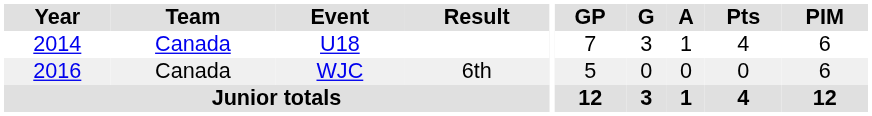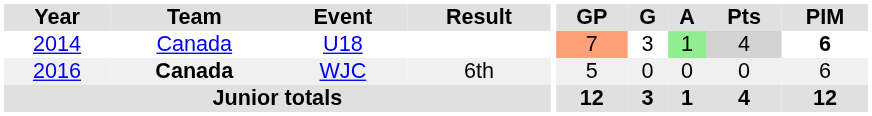(590, 44) no background -> (592, 44) lightsalmon background
(686, 44) no background -> (687, 44) lightgreen background
(743, 44) no background -> (744, 44) lightgrey background
(825, 44) normal -> (825, 44) bold
(193, 71) normal -> (194, 71) bold
